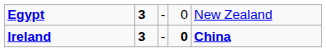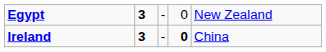(213, 36) bold -> (211, 36) normal
